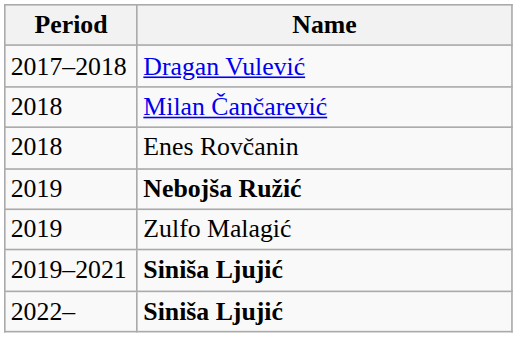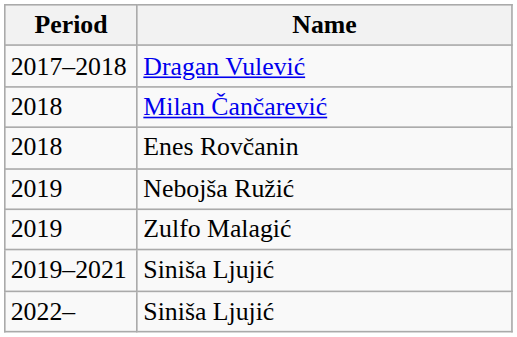(222, 188) bold -> (219, 188) normal
(213, 270) bold -> (209, 270) normal
(213, 310) bold -> (209, 310) normal
